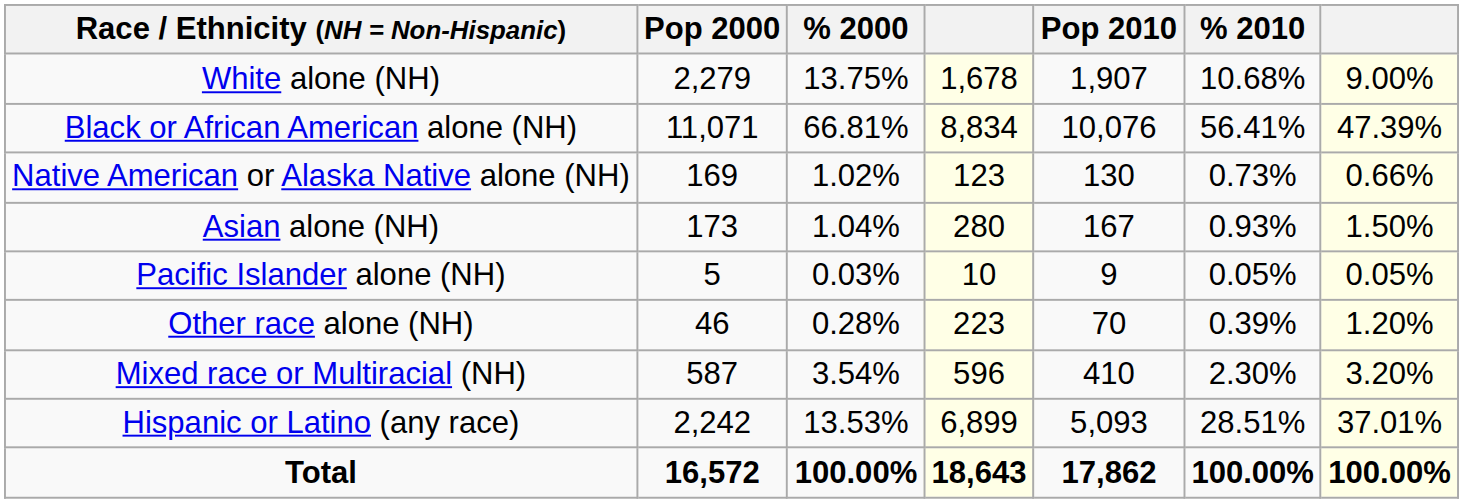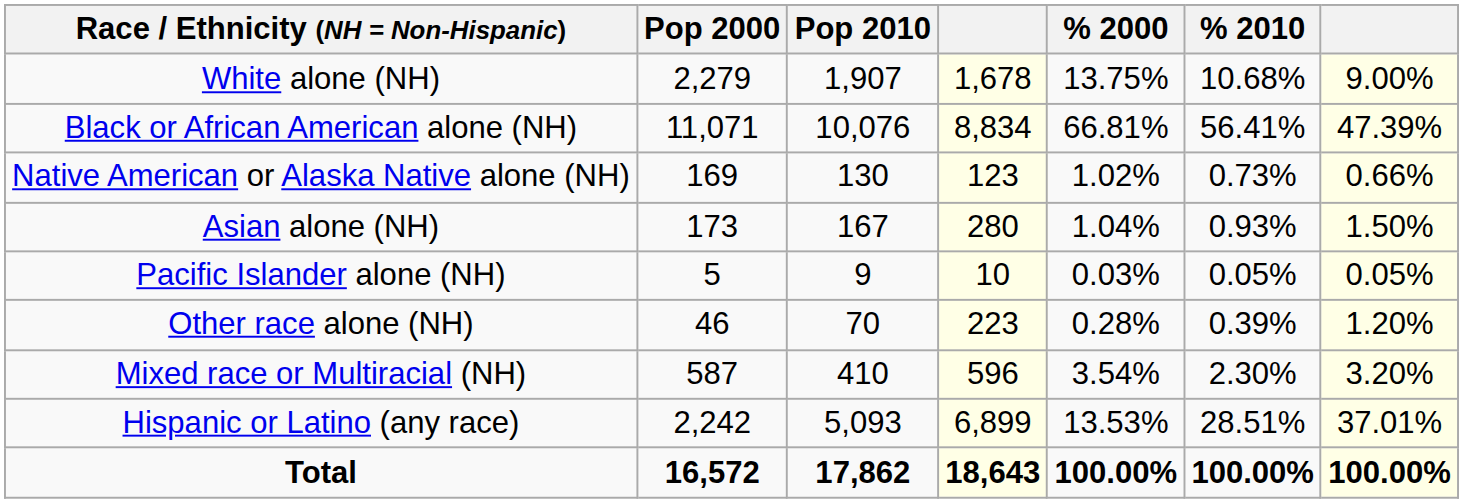columns swapped: (1109, 29) <-> (856, 29)
